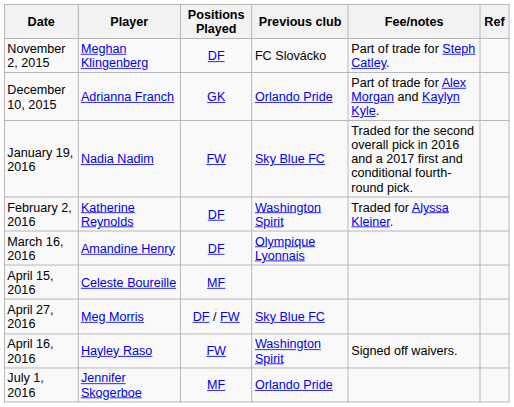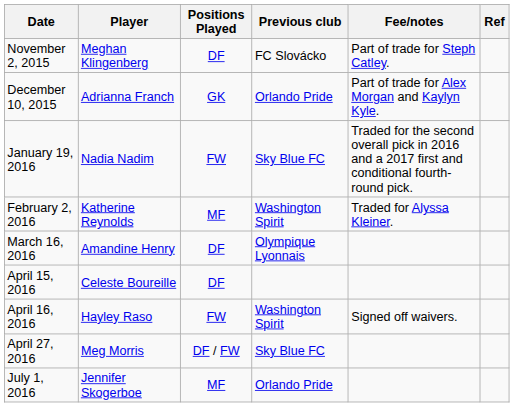(216, 214) DF -> (216, 214) MF
(216, 283) MF -> (216, 283) DF
rows swapped: (30, 351) <-> (30, 317)
